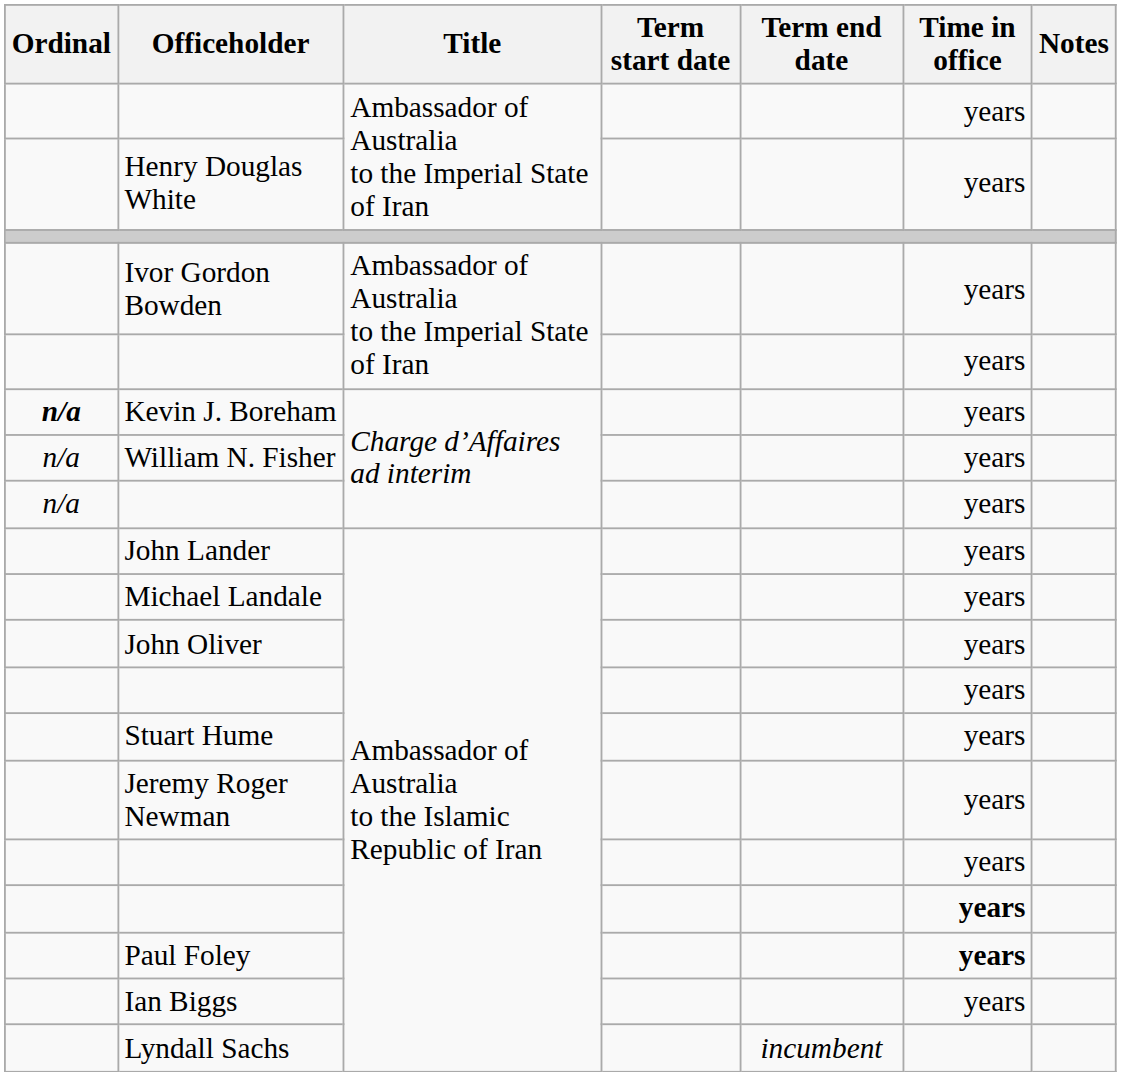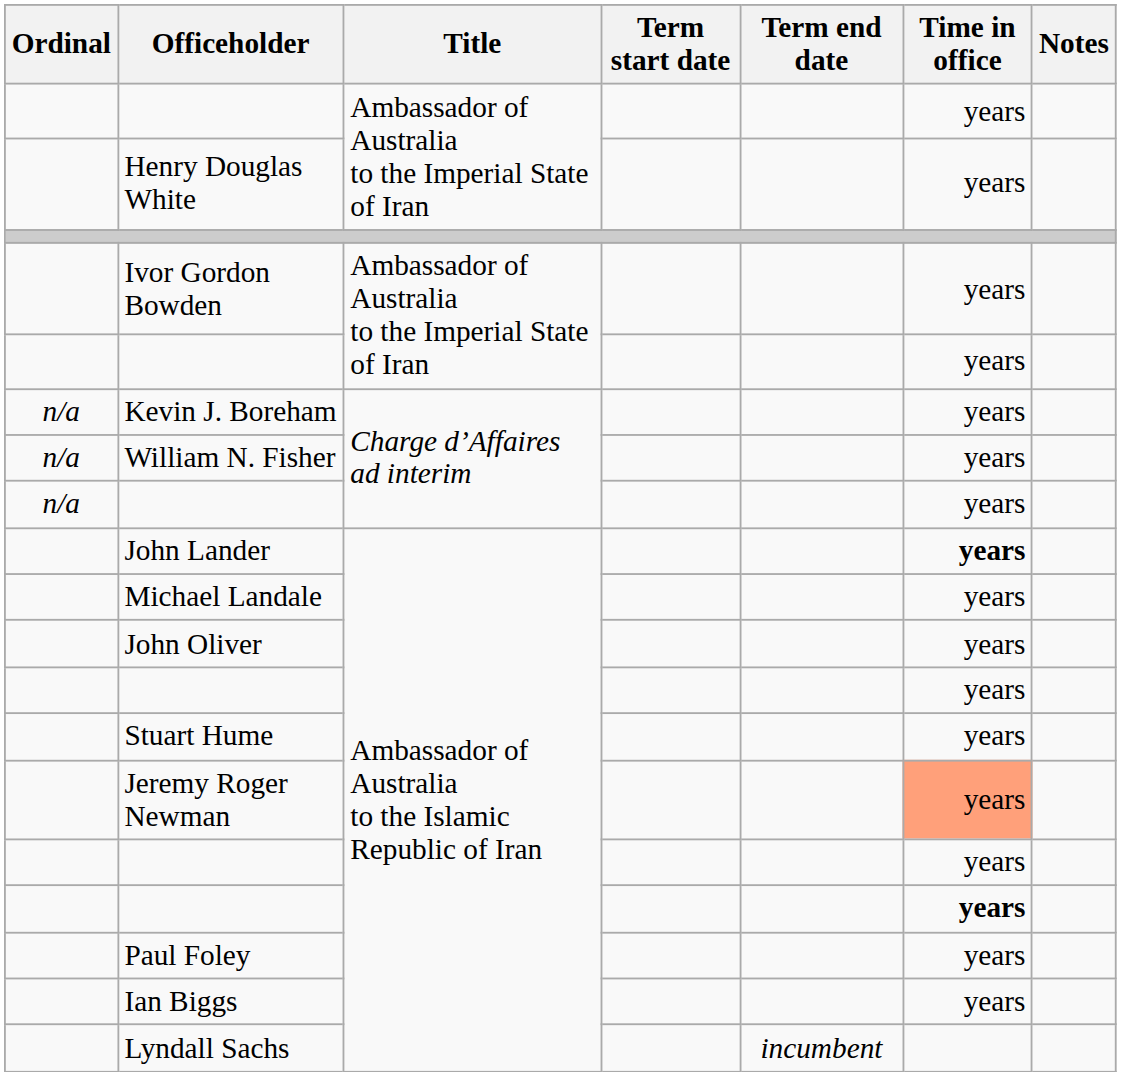(61, 411) bold -> (61, 411) normal
(995, 550) normal -> (992, 550) bold
(995, 799) no background -> (995, 799) lightsalmon background
(992, 954) bold -> (995, 954) normal
